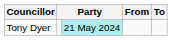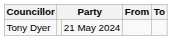(92, 27) paleturquoise background -> (92, 27) no background
